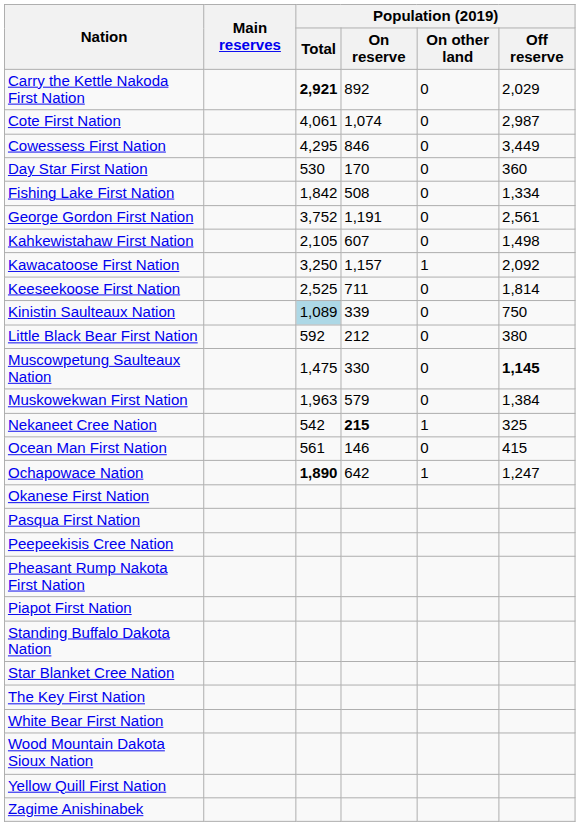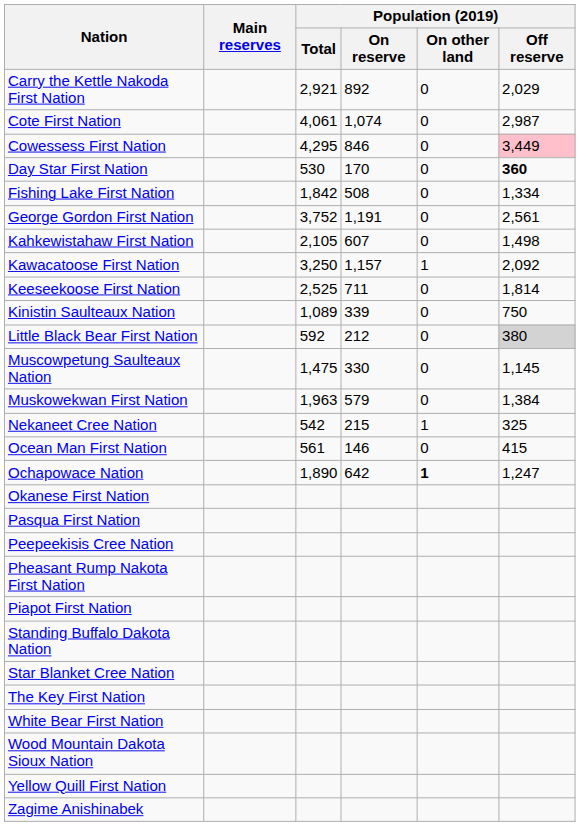(319, 89) bold -> (319, 89) normal
(521, 145) no background -> (521, 145) pink background
(515, 169) normal -> (515, 169) bold
(319, 312) lightblue background -> (319, 312) no background
(515, 336) no background -> (515, 336) lightgrey background
(521, 368) bold -> (521, 368) normal
(357, 424) bold -> (357, 424) normal
(319, 472) bold -> (319, 472) normal
(424, 472) normal -> (424, 472) bold
